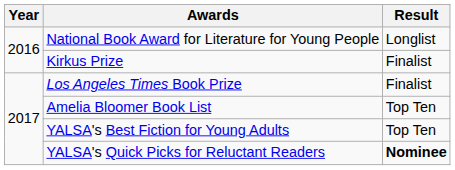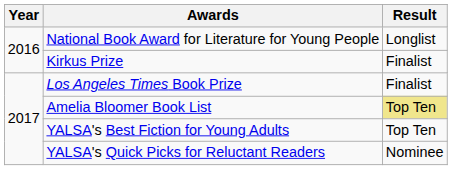(411, 107) no background -> (411, 107) khaki background
(416, 152) bold -> (415, 152) normal
